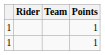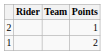(9, 27) 1 -> (9, 27) 2
(95, 43) 1 -> (95, 43) 2
